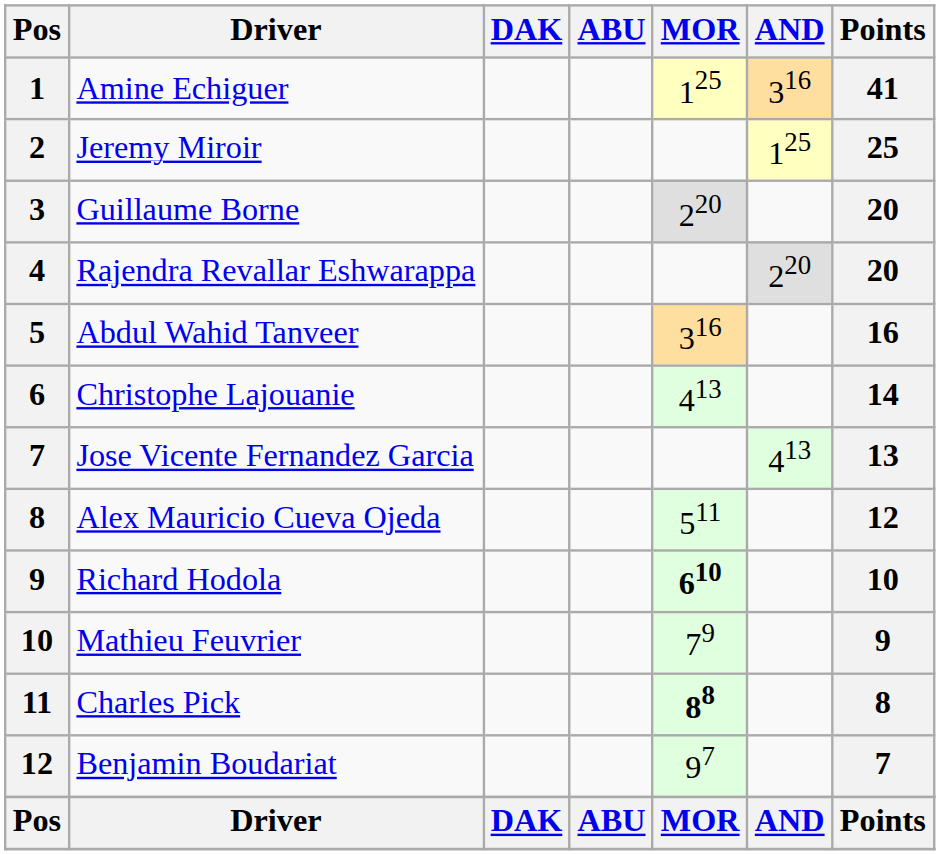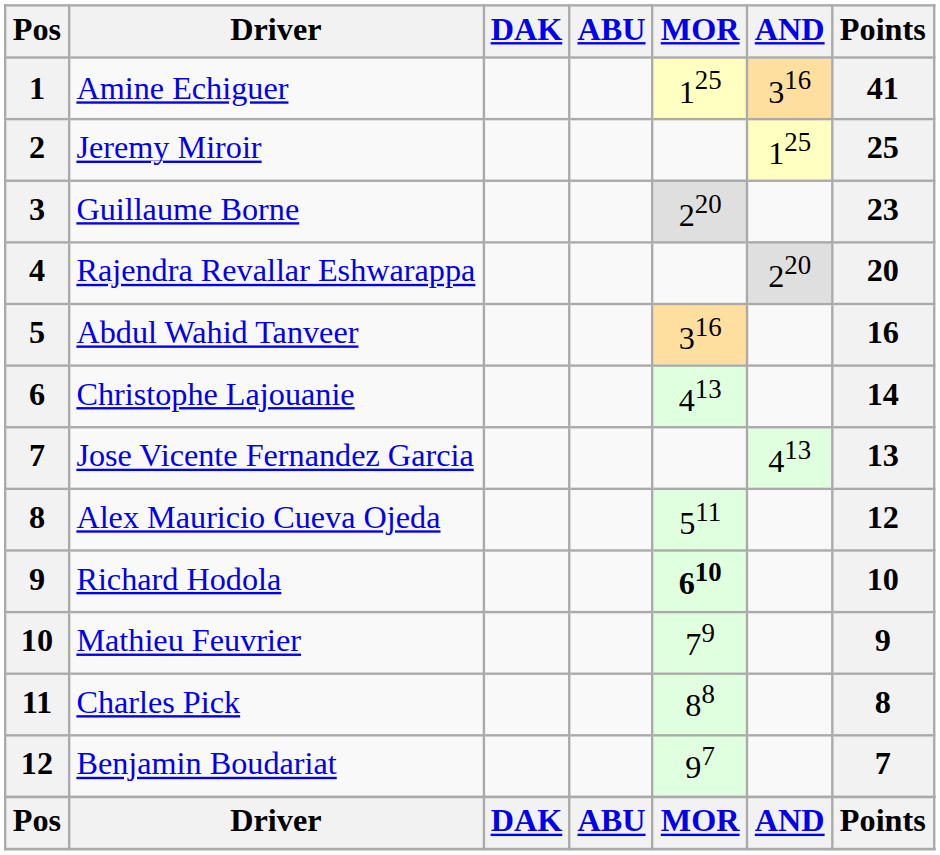(883, 210) 20 -> (883, 210) 23
(700, 703) bold -> (700, 703) normal
